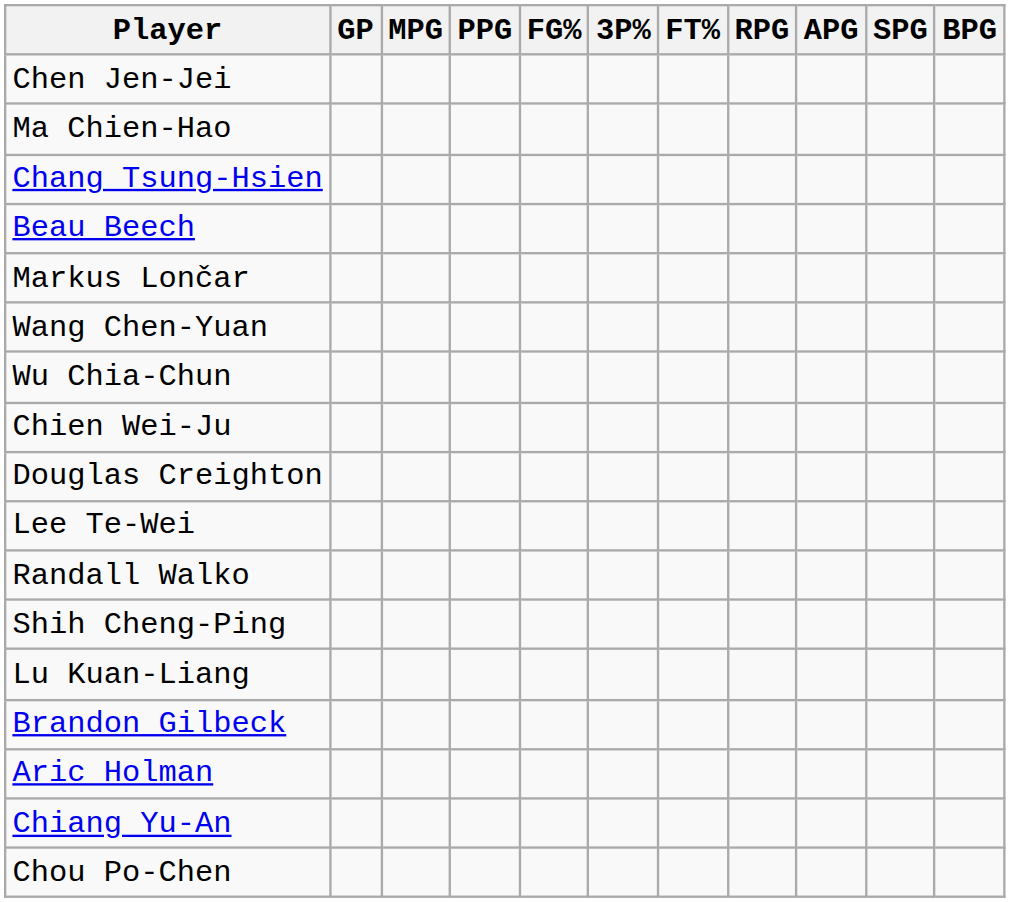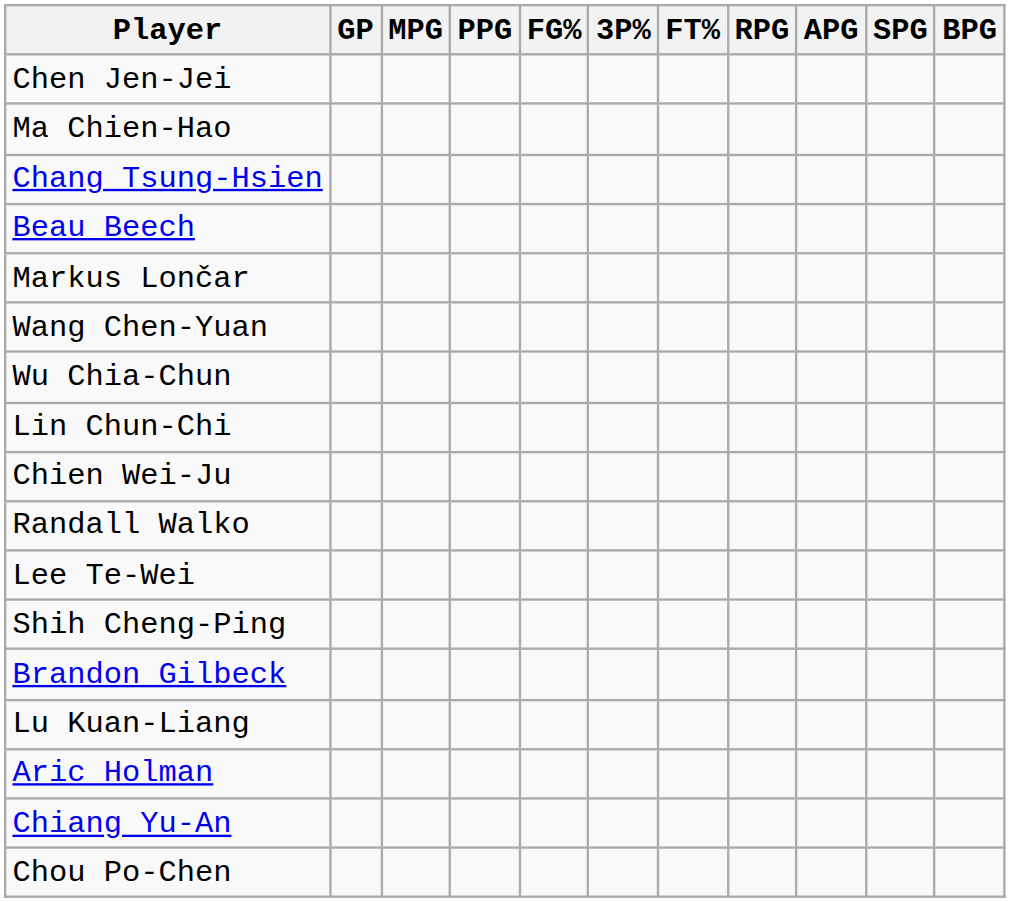+ row: (122, 427)
- row: (168, 476)
rows swapped: (131, 575) <-> (104, 526)
rows swapped: (131, 674) <-> (149, 724)
